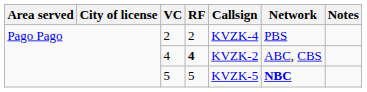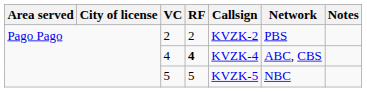(235, 35) KVZK-4 -> (235, 35) KVZK-2
(235, 55) KVZK-2 -> (235, 55) KVZK-4
(278, 76) bold -> (277, 76) normal
